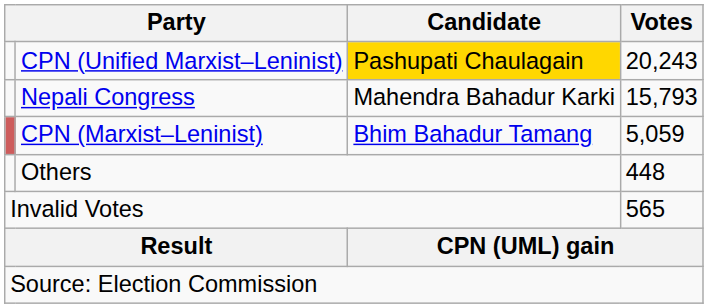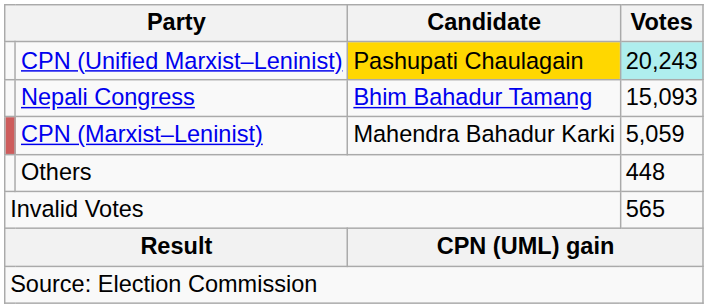(662, 60) no background -> (662, 60) paleturquoise background
(484, 97) Mahendra Bahadur Karki -> (473, 97) Bhim Bahadur Tamang
(662, 97) 15,793 -> (662, 97) 15,093
(473, 135) Bhim Bahadur Tamang -> (484, 135) Mahendra Bahadur Karki
